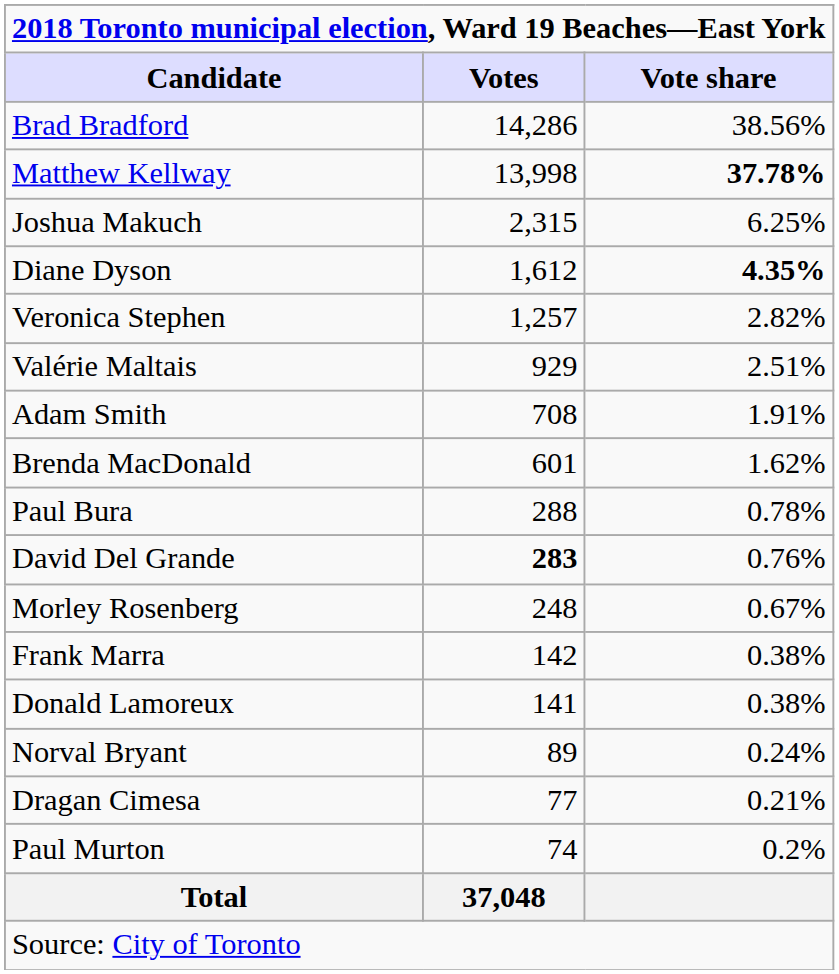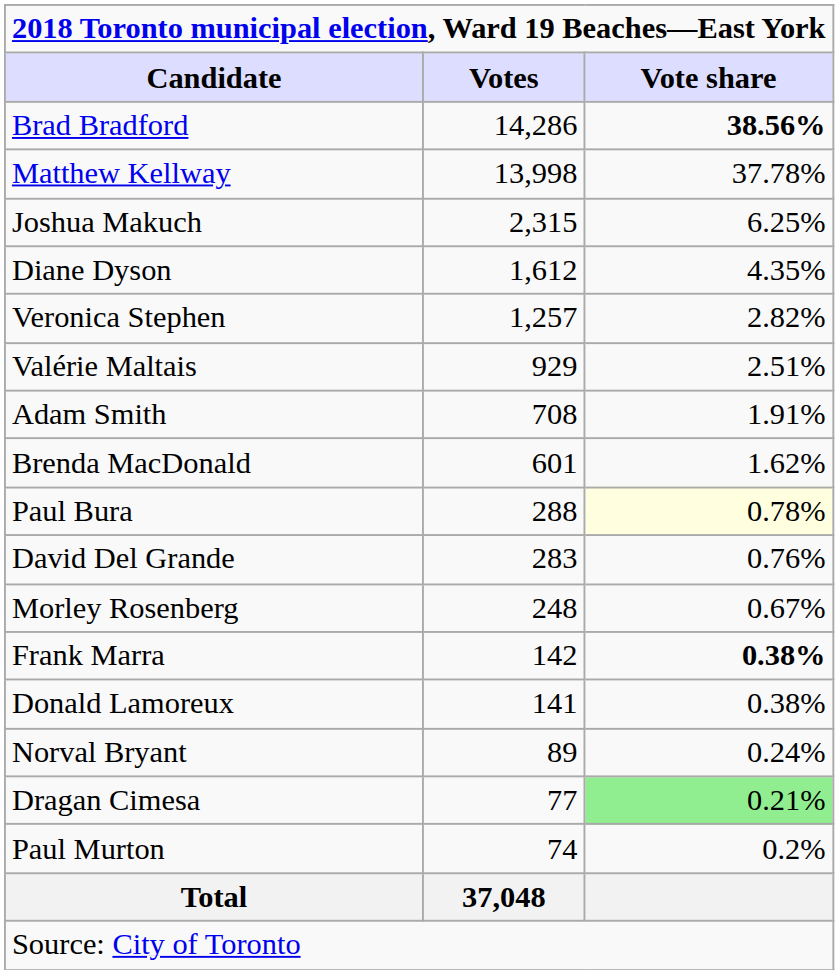(779, 125) normal -> (776, 125) bold
(776, 173) bold -> (779, 173) normal
(784, 269) bold -> (786, 269) normal
(786, 510) no background -> (786, 510) lightyellow background
(555, 558) bold -> (555, 558) normal
(786, 655) normal -> (784, 655) bold
(786, 800) no background -> (786, 800) lightgreen background
